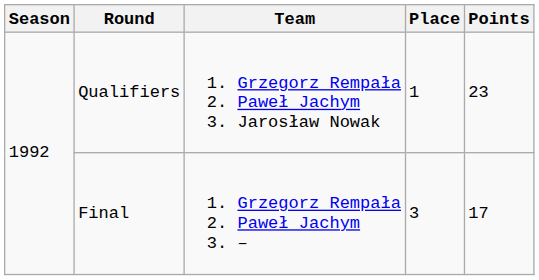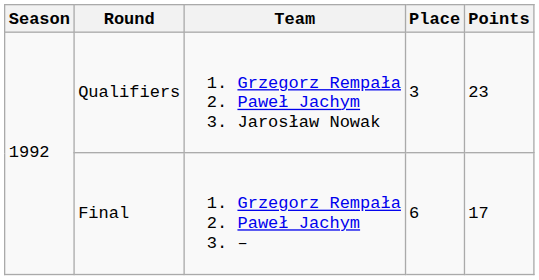(414, 93) 1 -> (414, 93) 3
(414, 214) 3 -> (414, 214) 6
